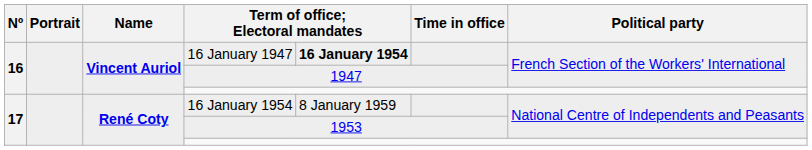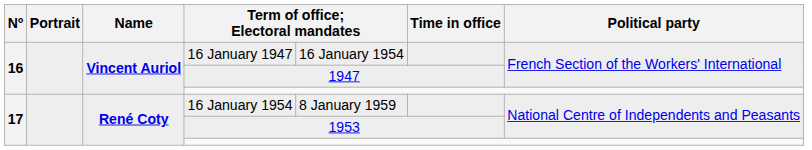(353, 53) bold -> (351, 53) normal
